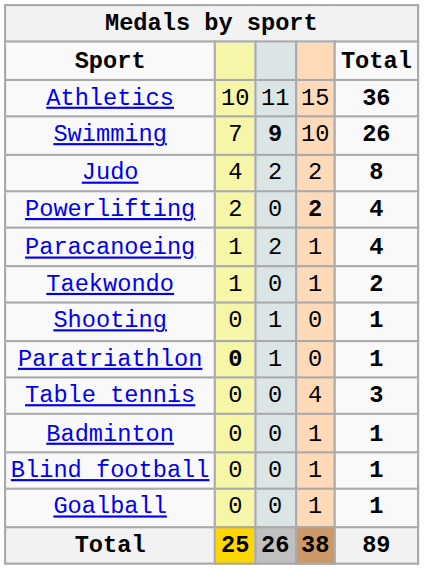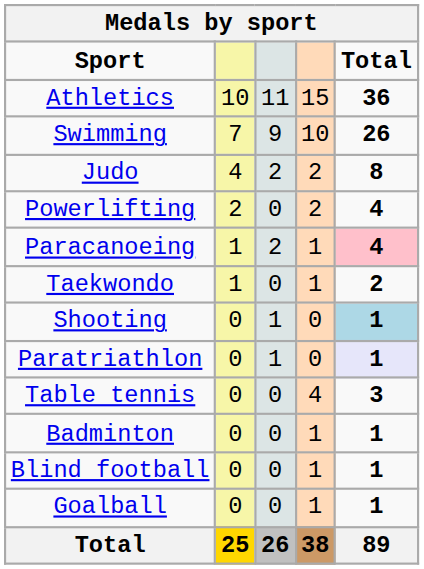(275, 135) bold -> (275, 135) normal
(315, 210) bold -> (315, 210) normal
(376, 247) no background -> (376, 247) pink background
(376, 322) no background -> (376, 322) lightblue background
(235, 359) bold -> (235, 359) normal
(376, 359) no background -> (376, 359) lavender background
